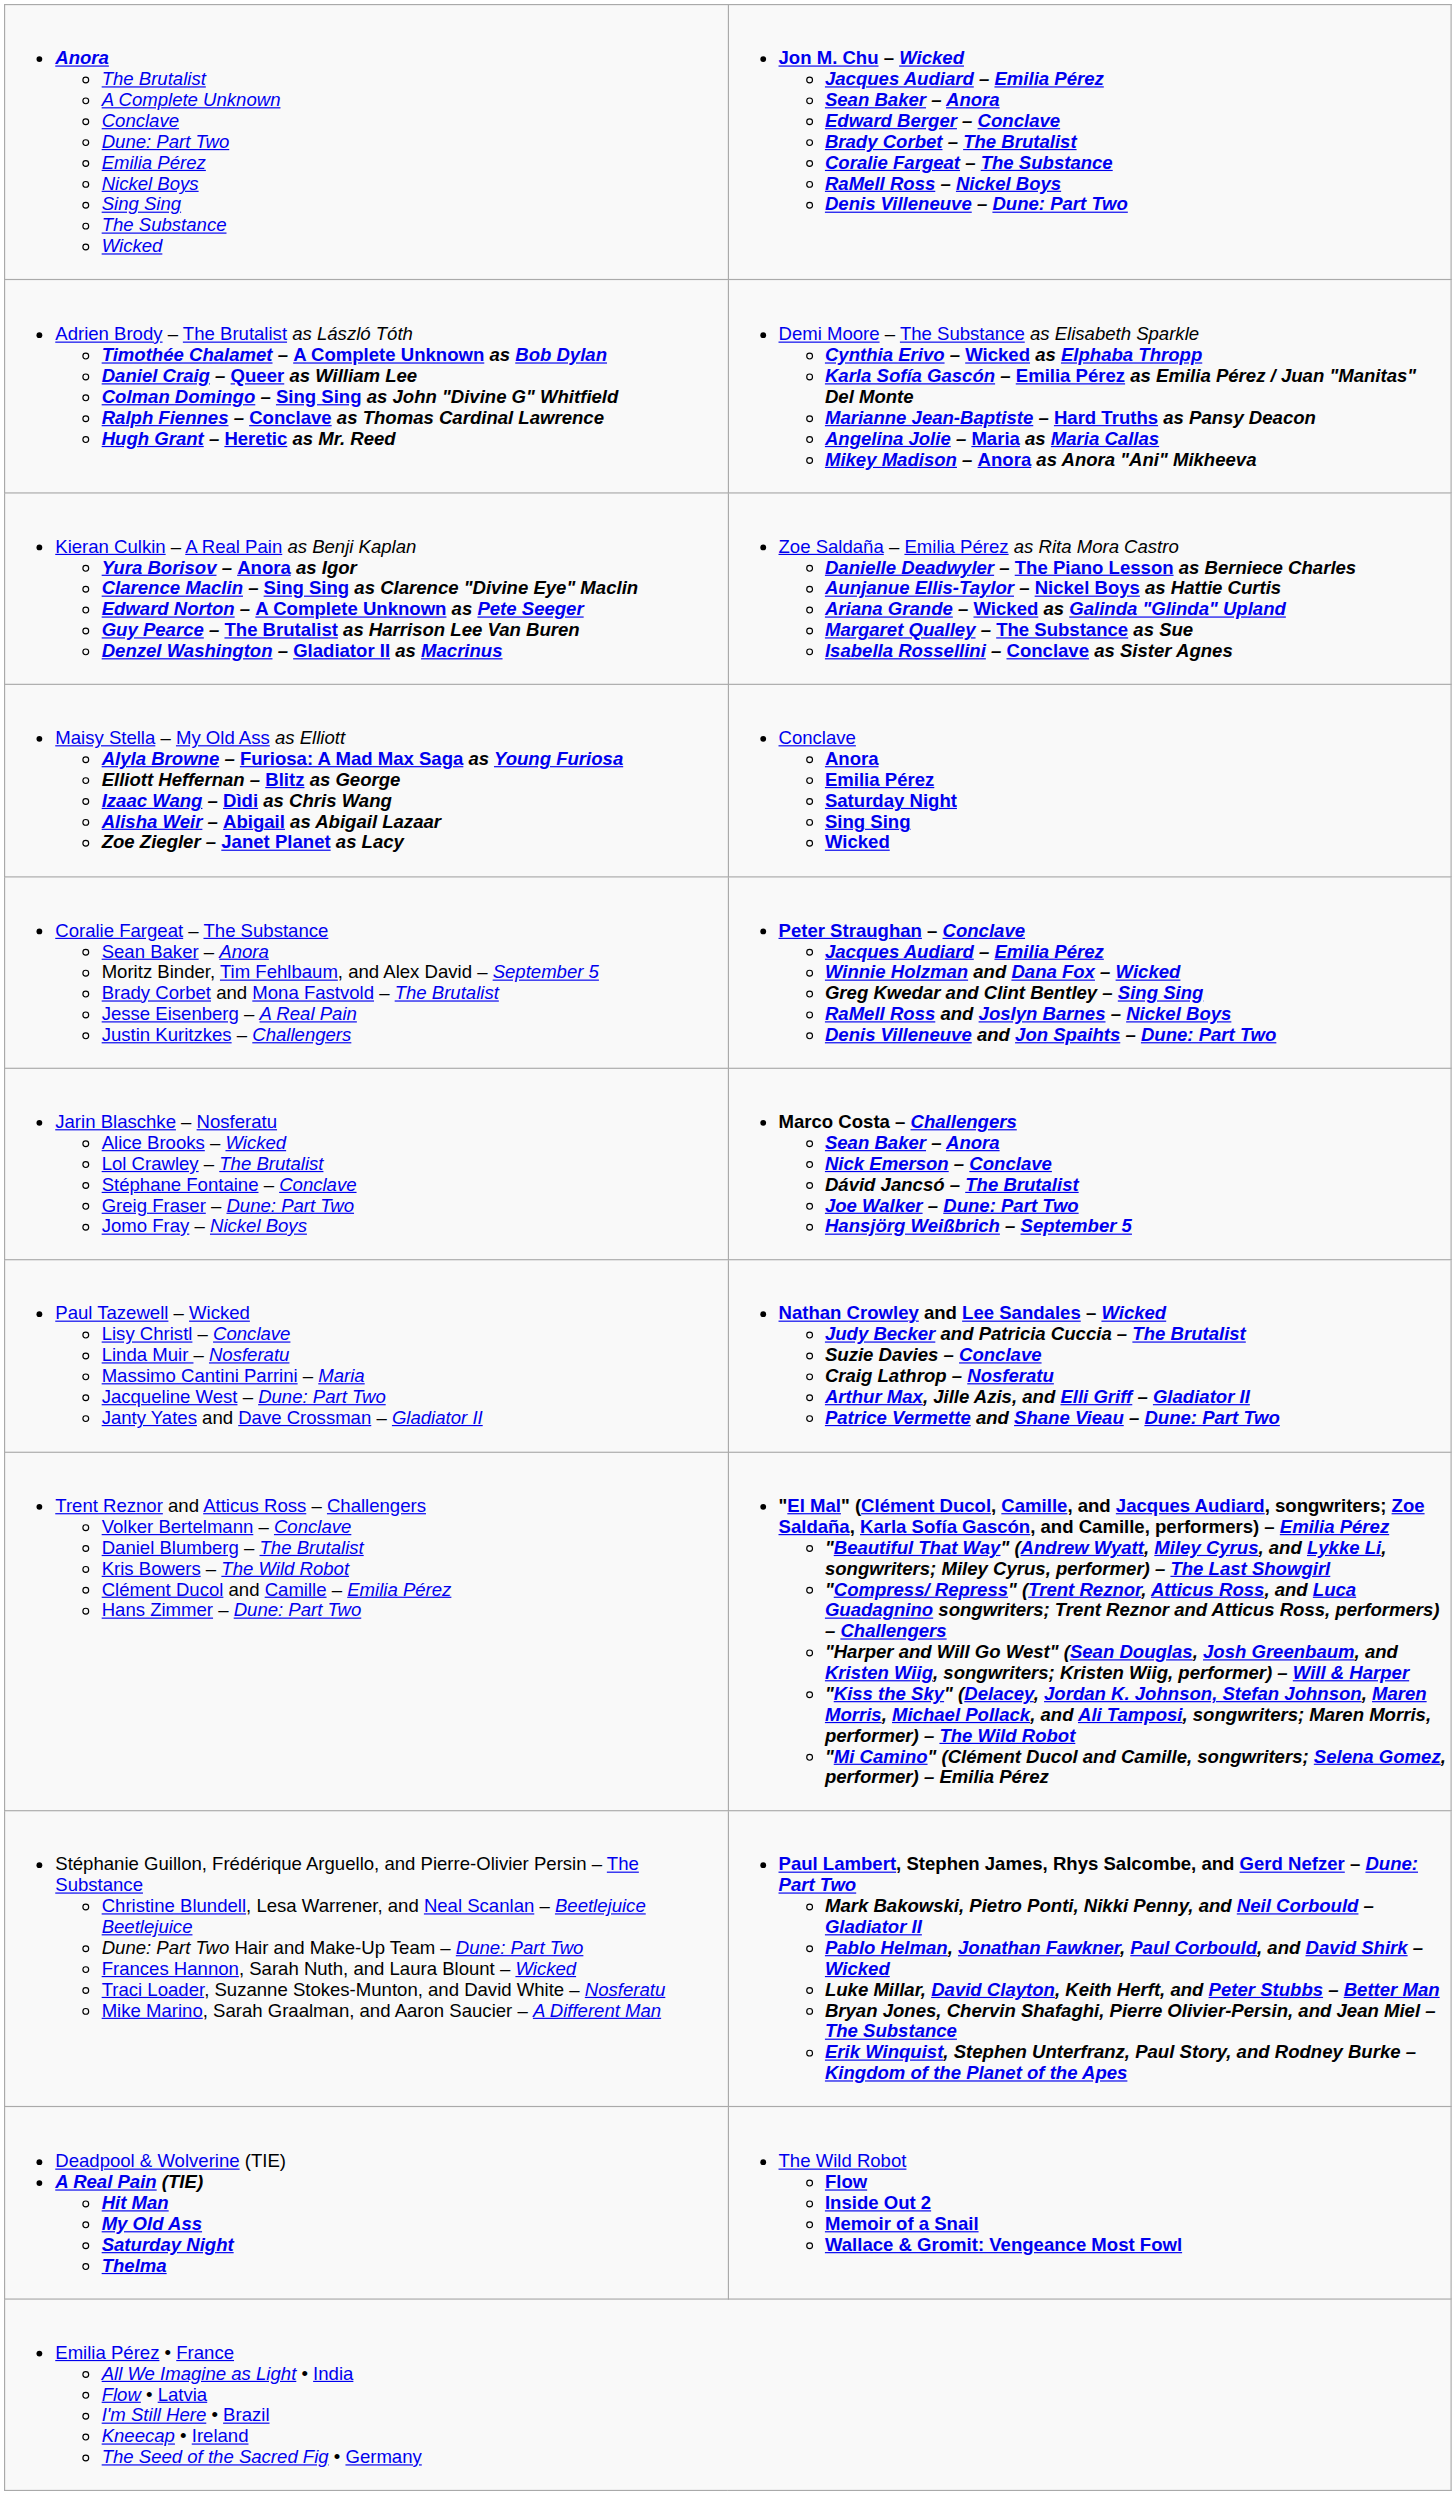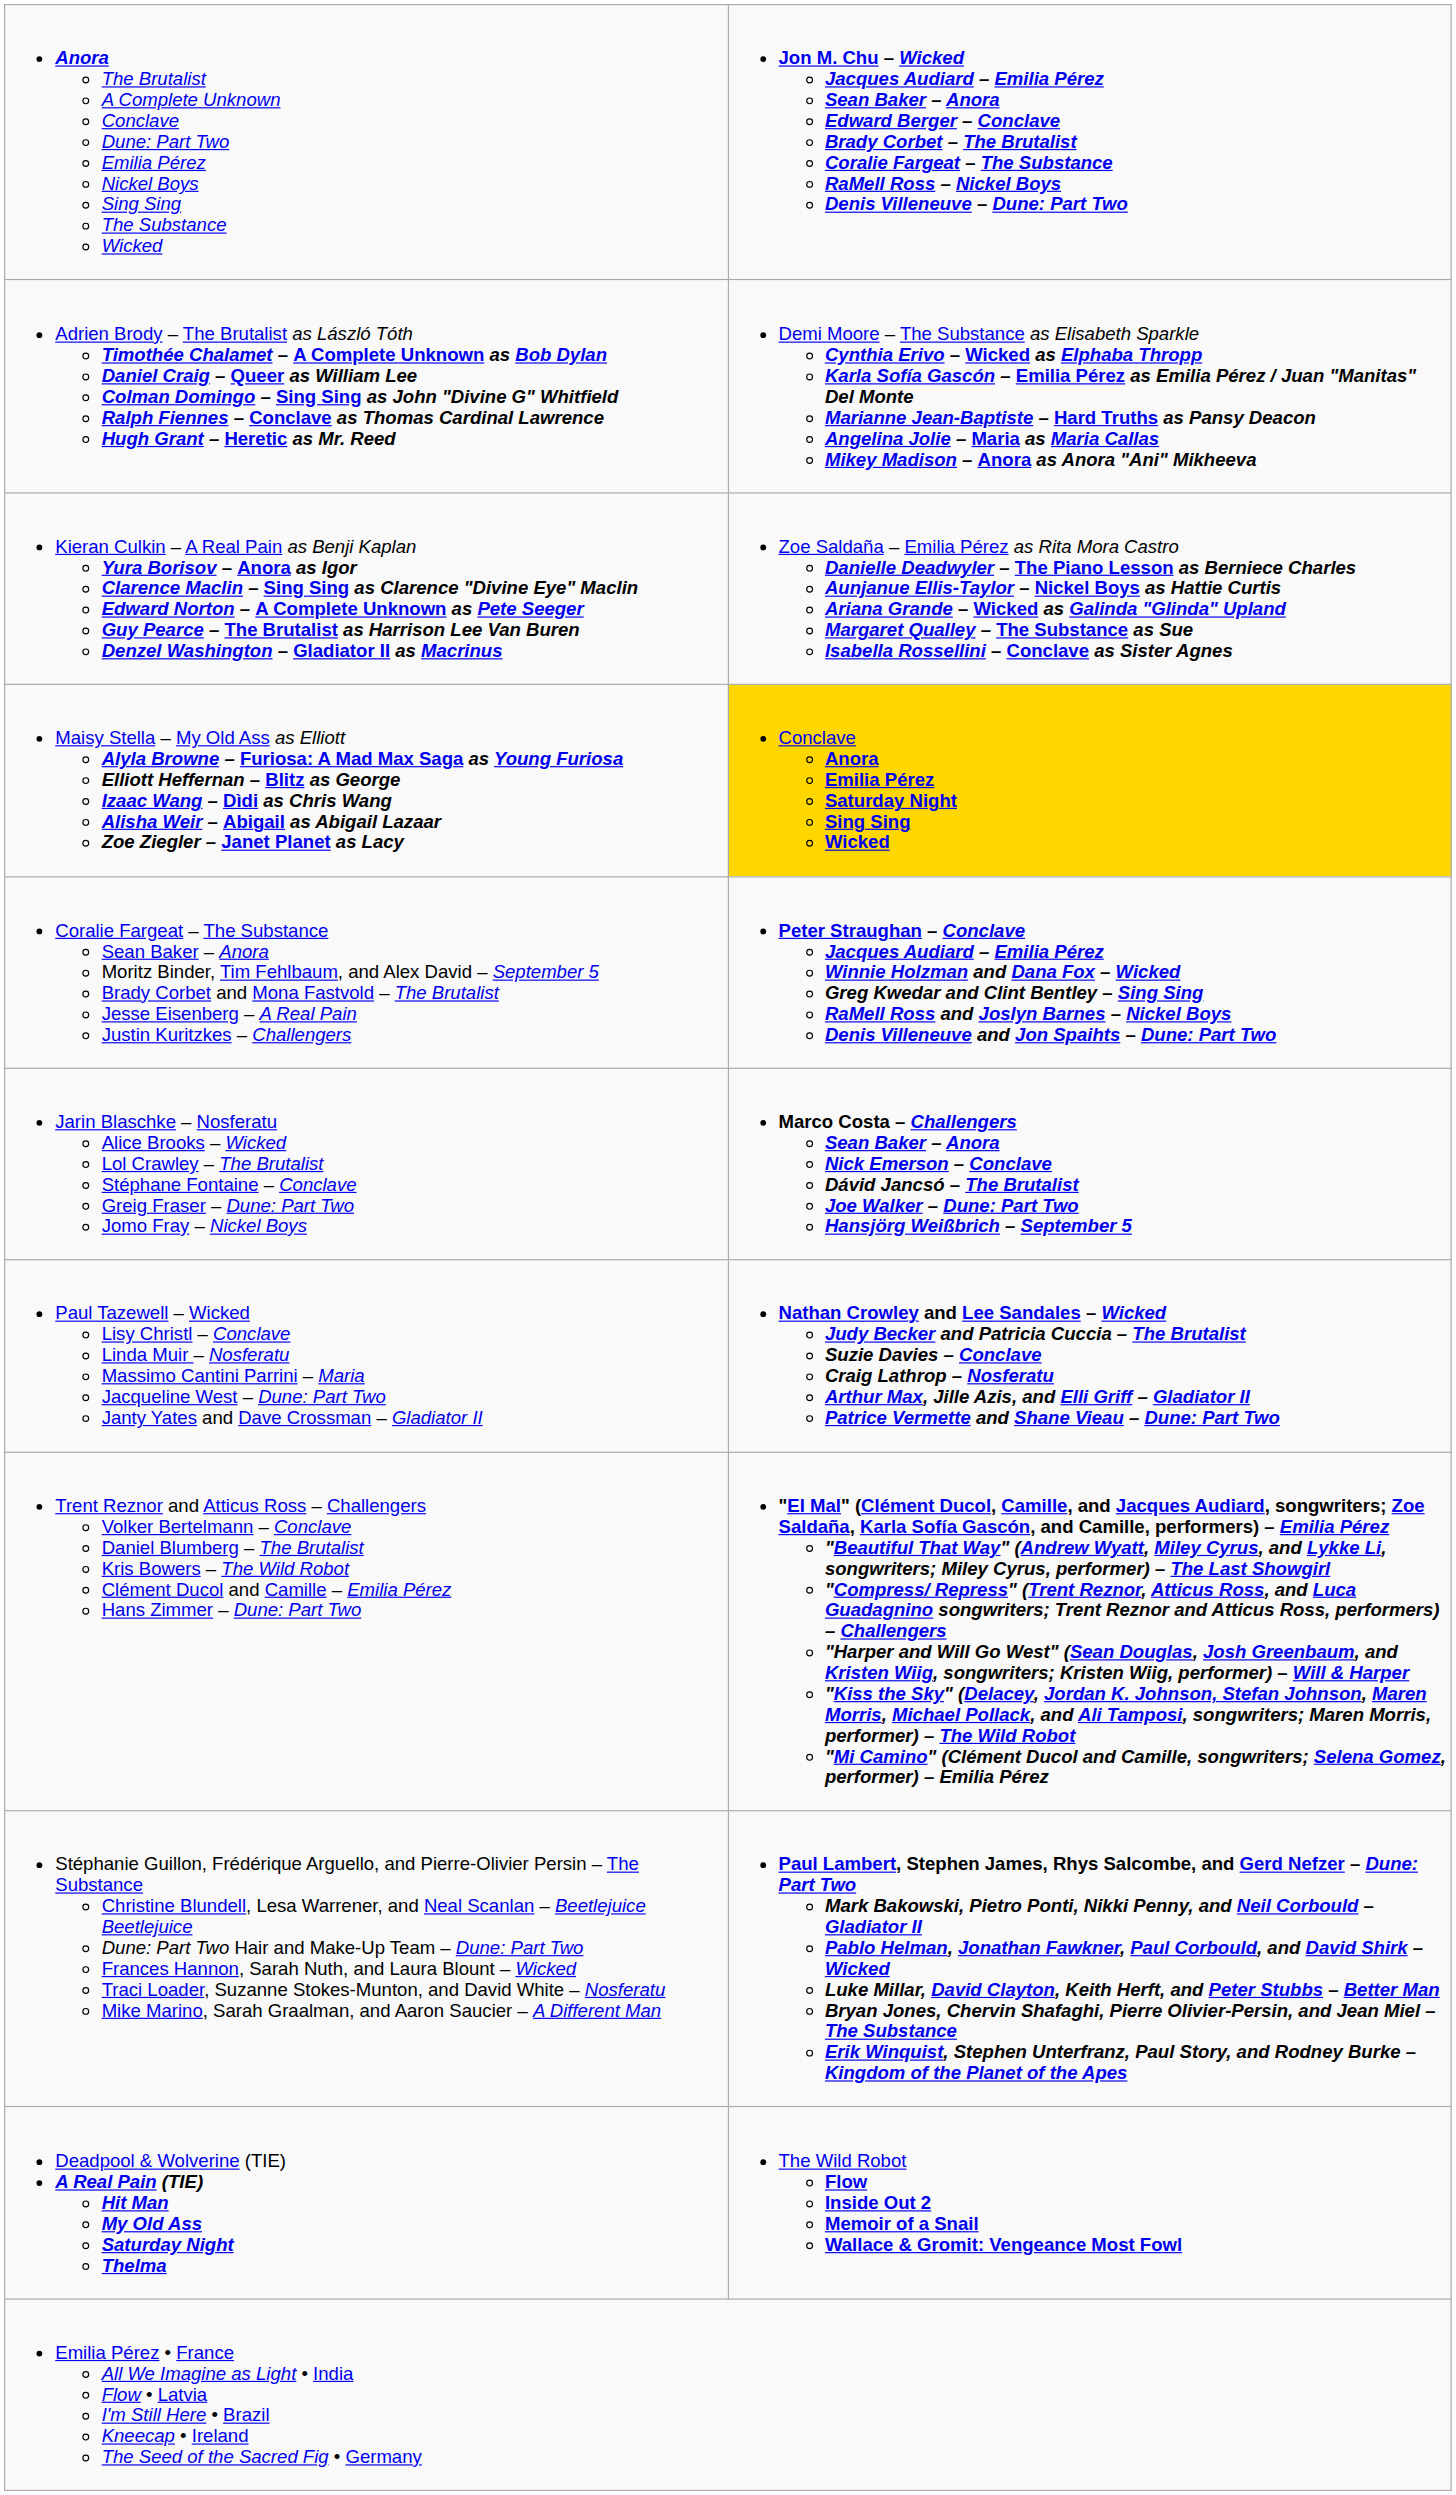(1089, 791) no background -> (1089, 791) gold background
